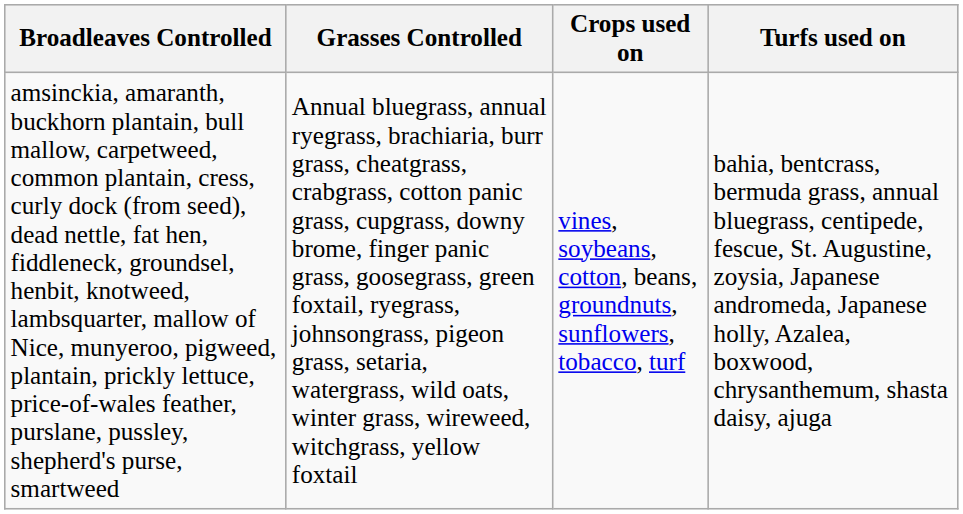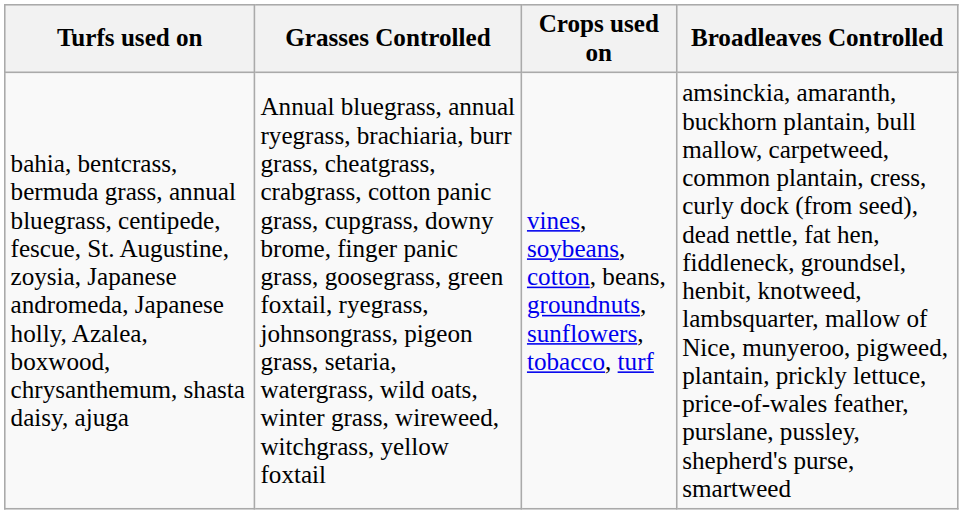columns swapped: (145, 38) <-> (833, 38)
